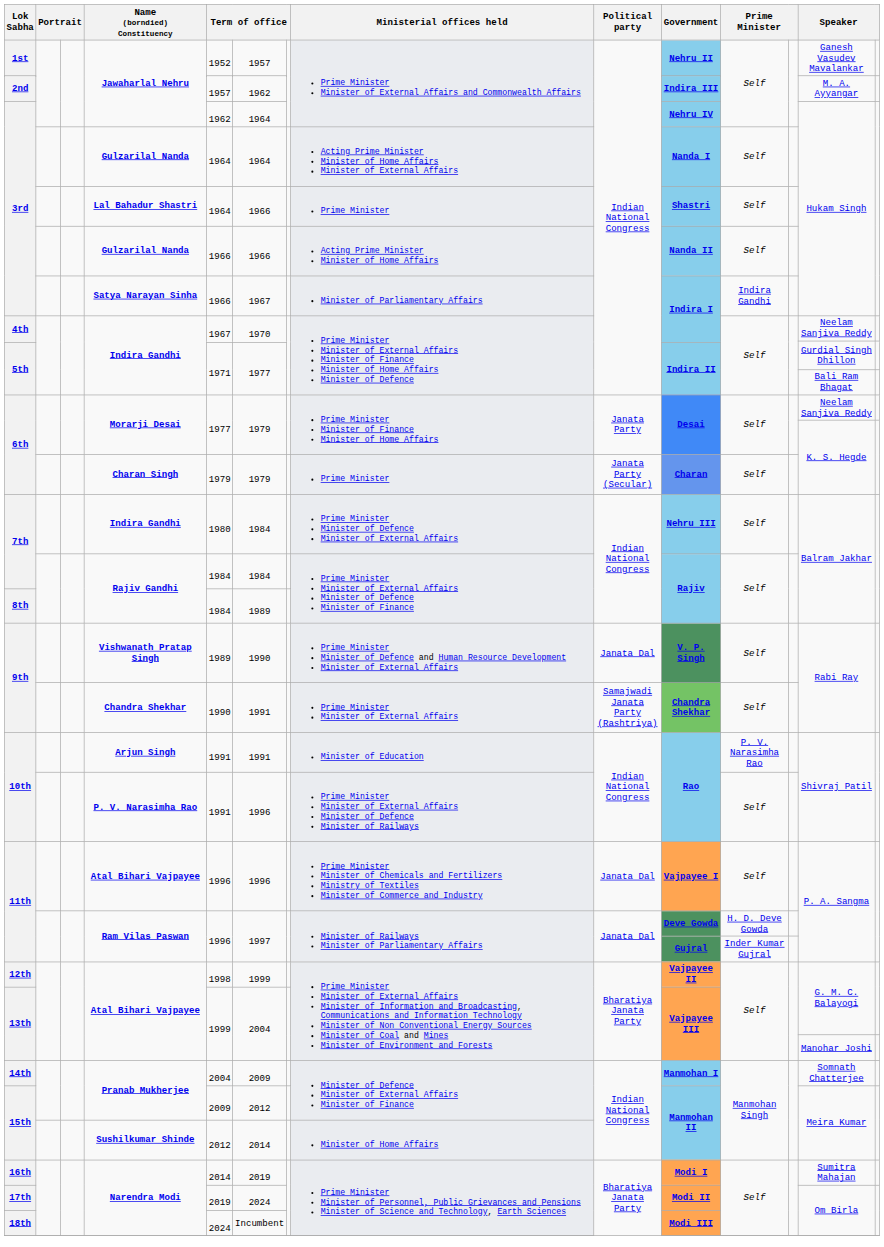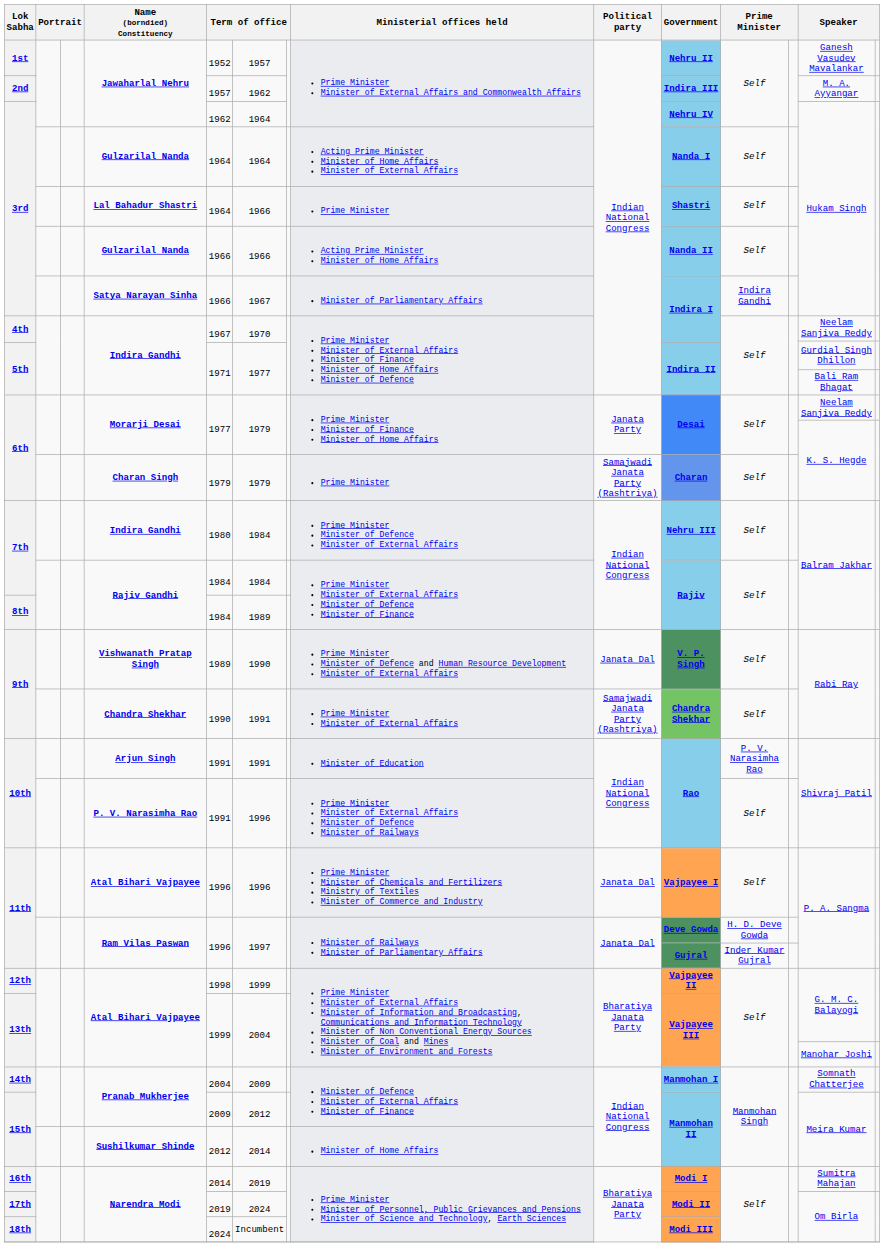(628, 474) Janata Party (Secular) -> (628, 478) Samajwadi Janata Party (Rashtriya)
